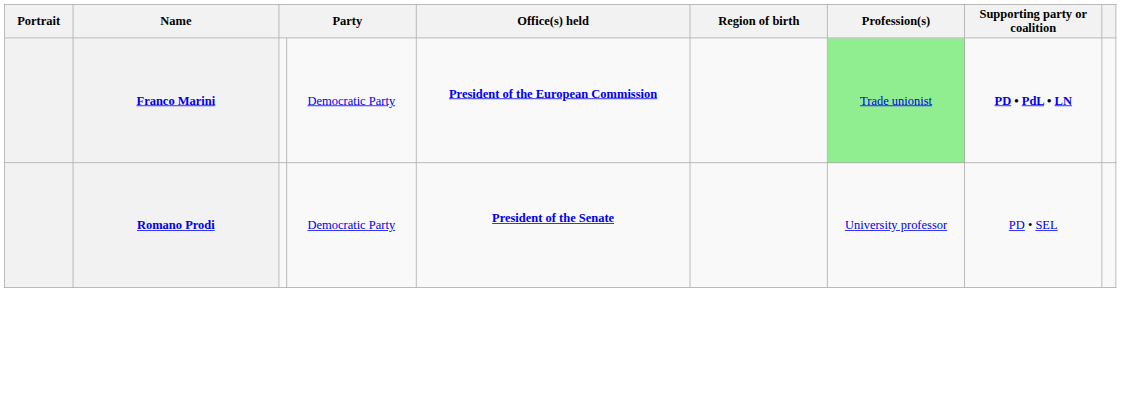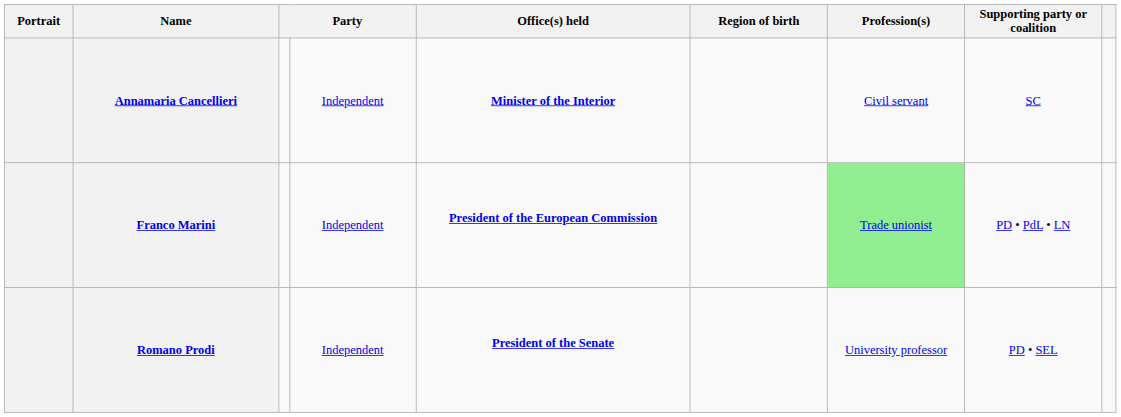+ row: (176, 100)
(351, 100) Democratic Party -> (353, 225) Independent
(1033, 100) bold -> (1033, 225) normal
(351, 225) Democratic Party -> (353, 350) Independent
